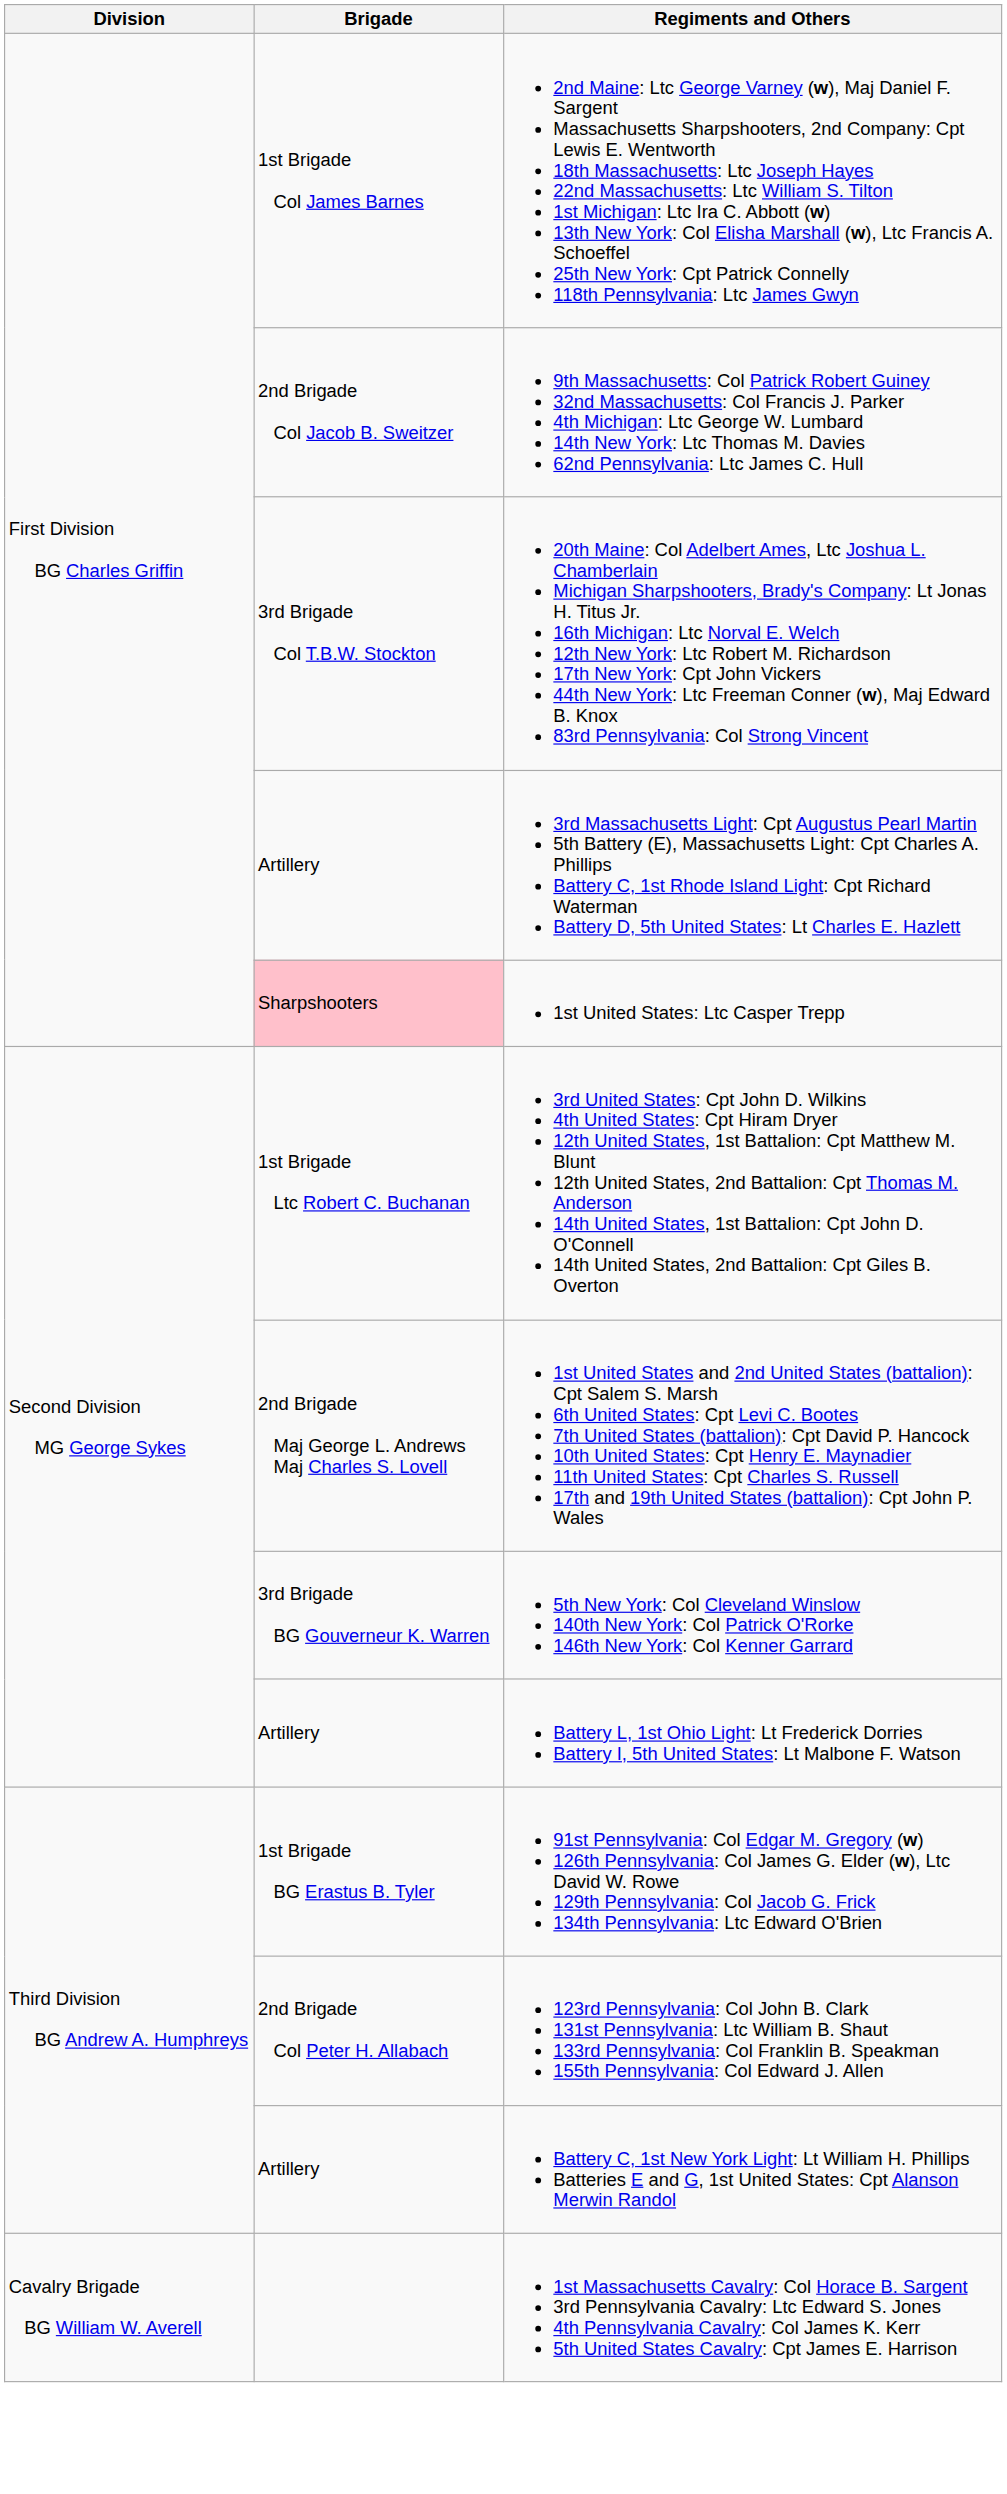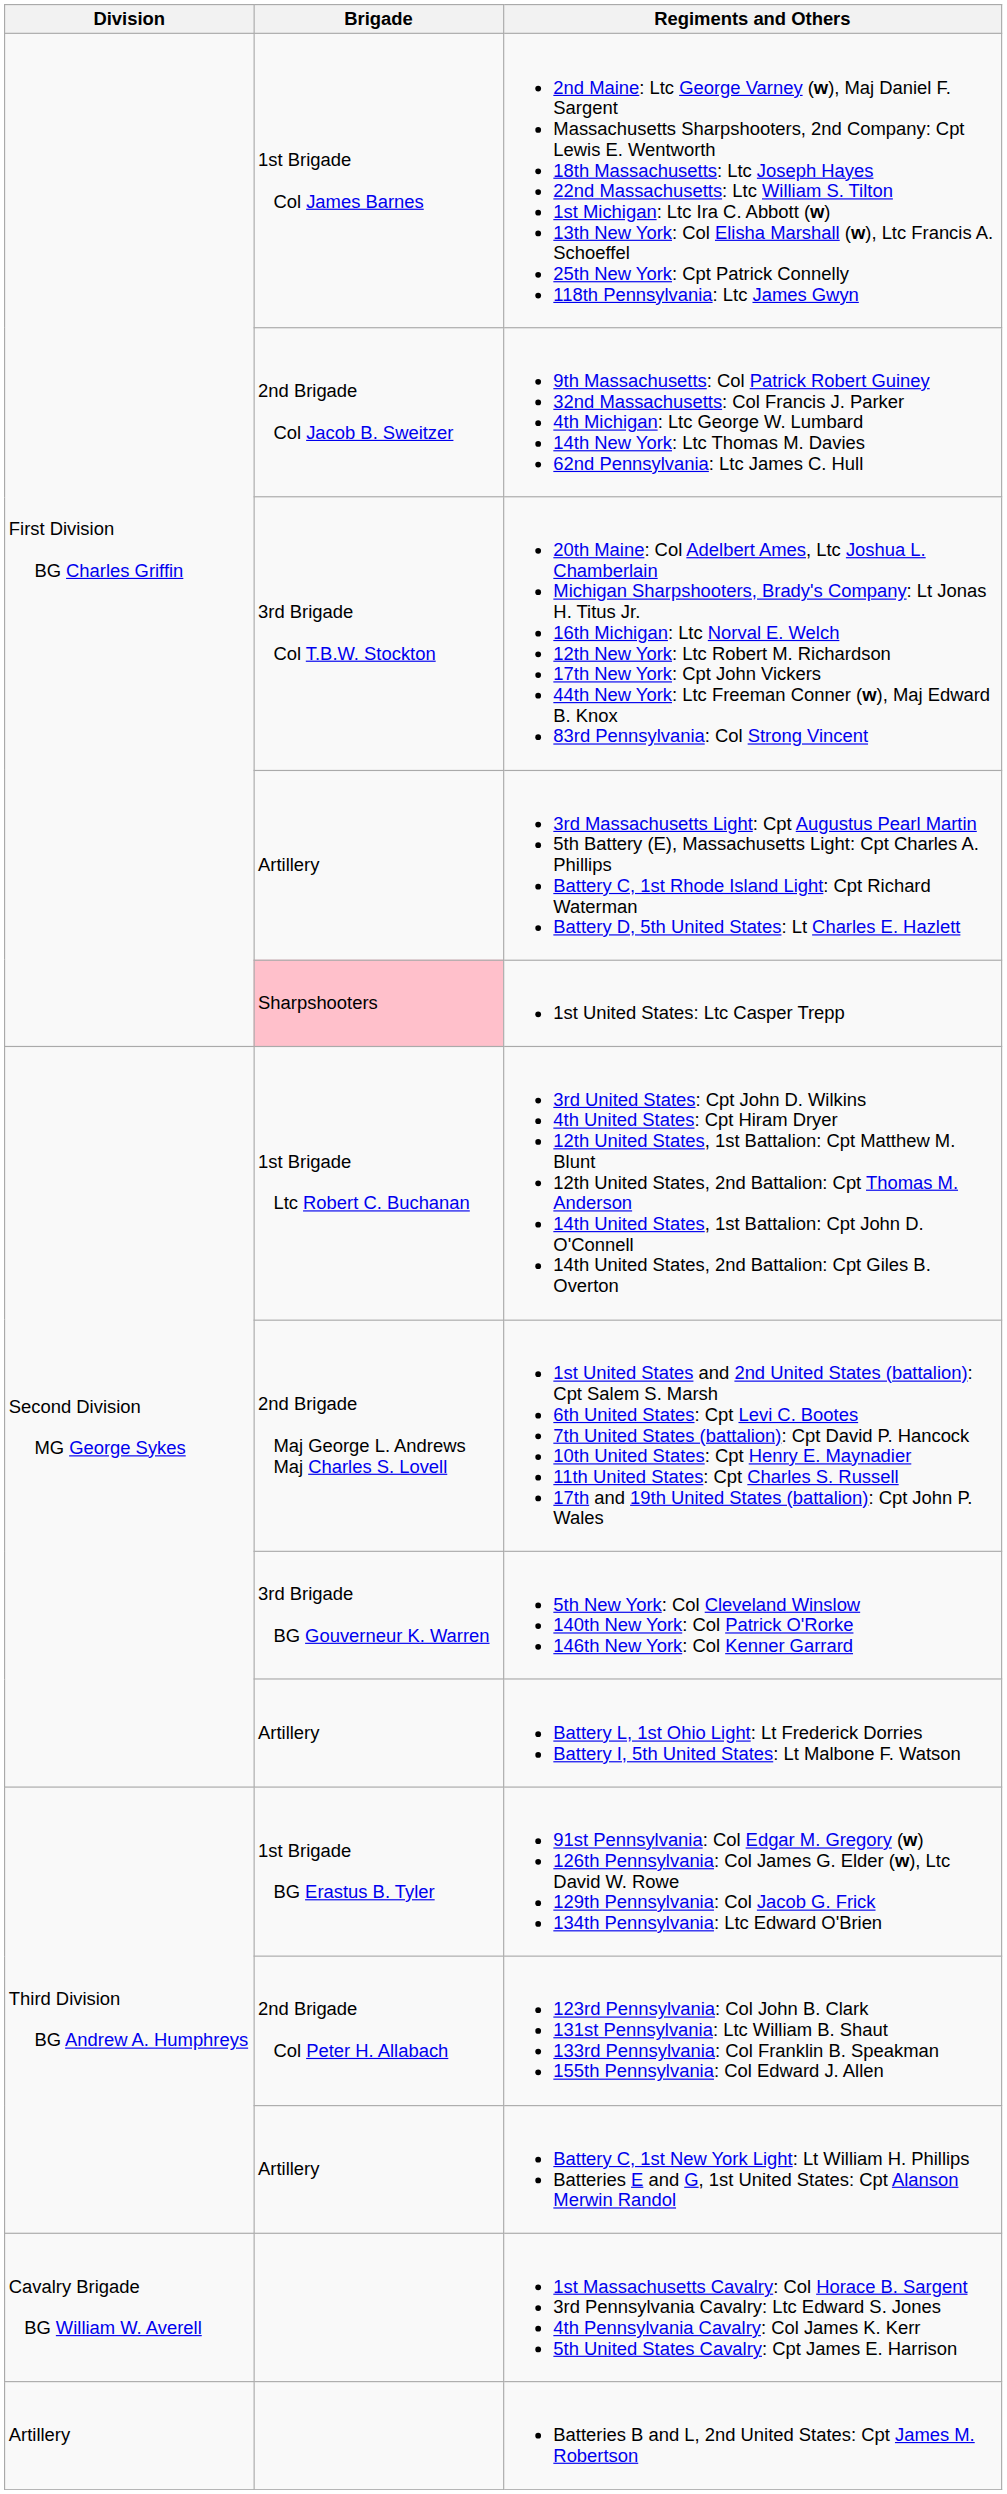+ row: (752, 2446)
